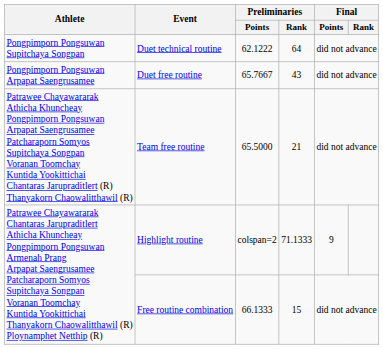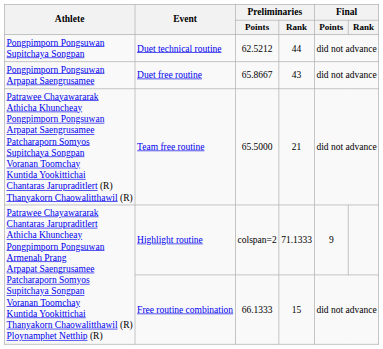(257, 48) 62.1222 -> (257, 48) 62.5212
(297, 48) 64 -> (297, 48) 44
(257, 75) 65.7667 -> (257, 75) 65.8667
